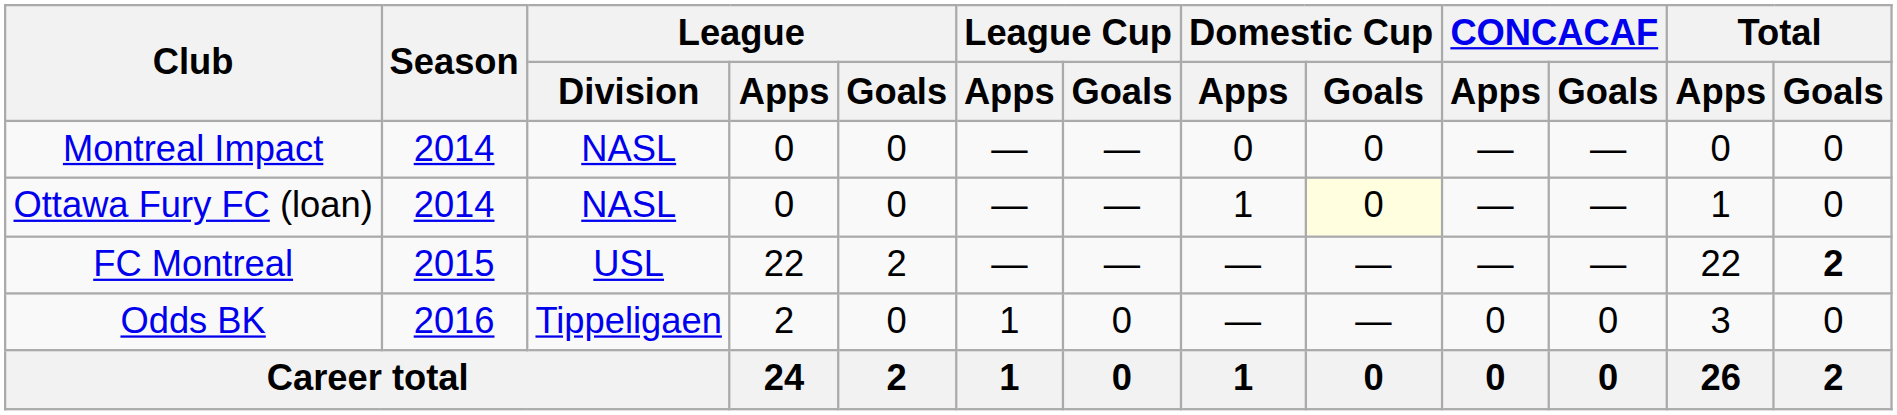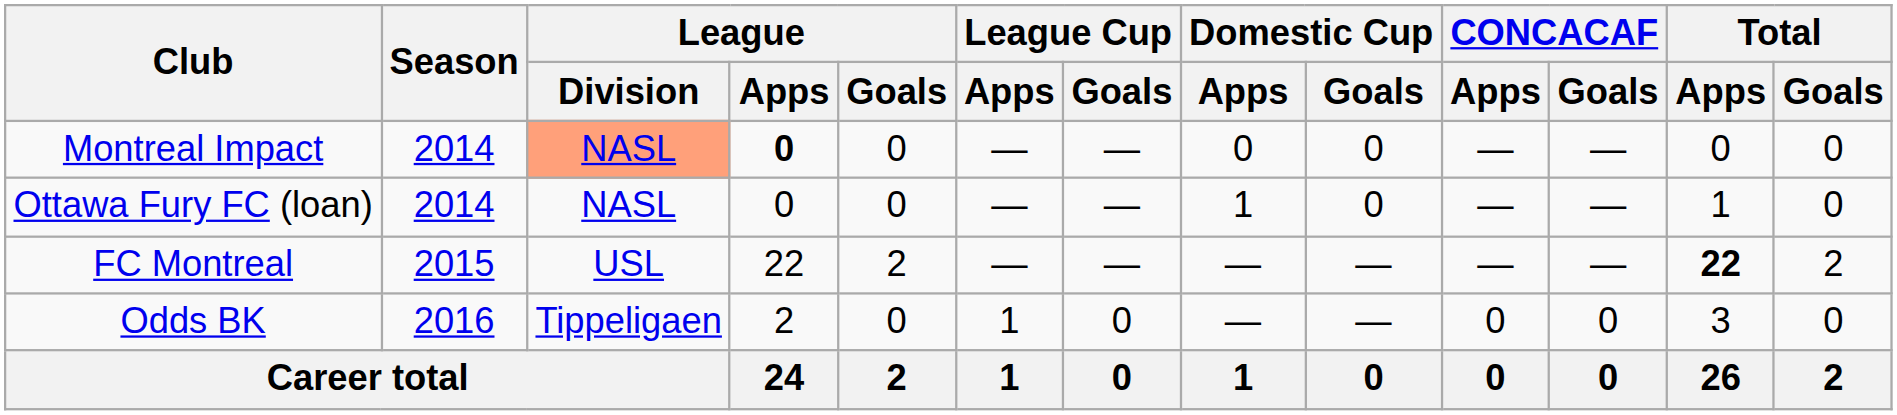(629, 148) no background -> (629, 148) lightsalmon background
(784, 148) normal -> (784, 148) bold
(1373, 206) lightyellow background -> (1373, 206) no background
(1721, 263) normal -> (1721, 263) bold
(1833, 263) bold -> (1833, 263) normal
